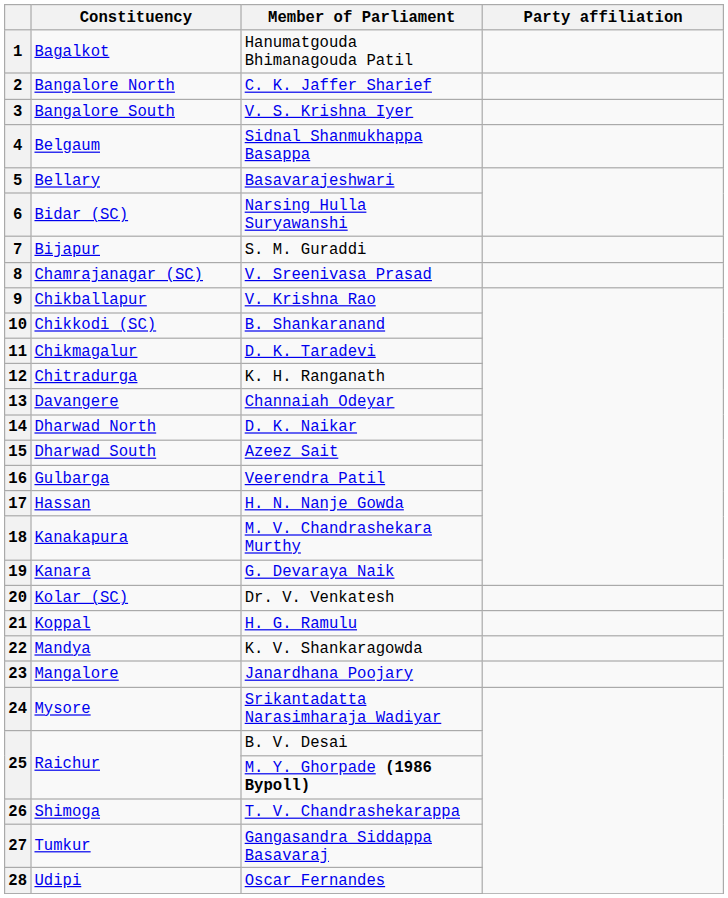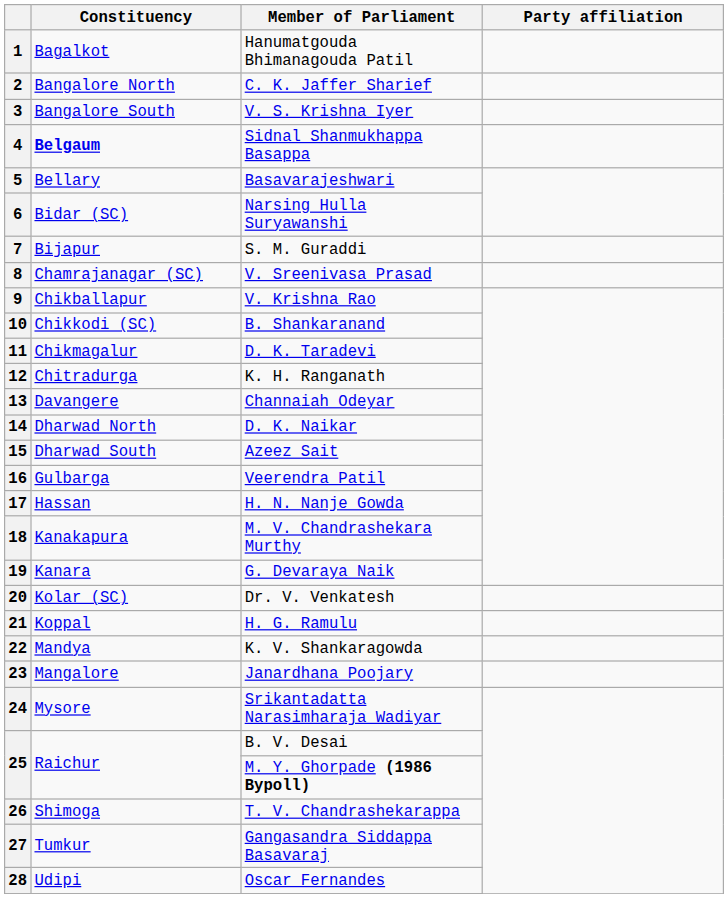(67, 146) normal -> (67, 146) bold
